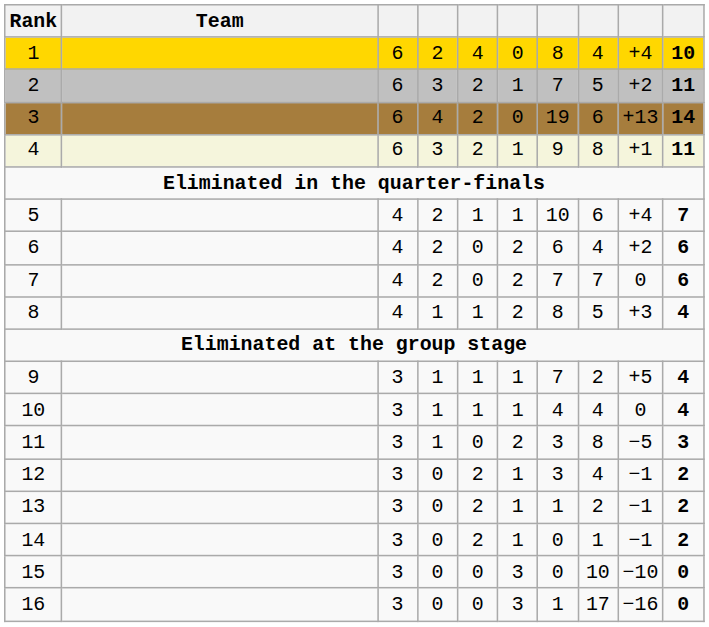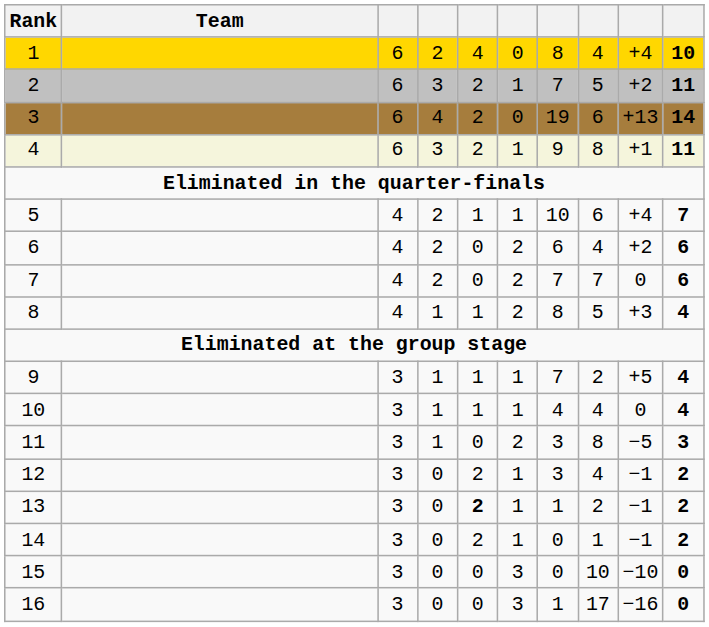(478, 507) normal -> (478, 507) bold
